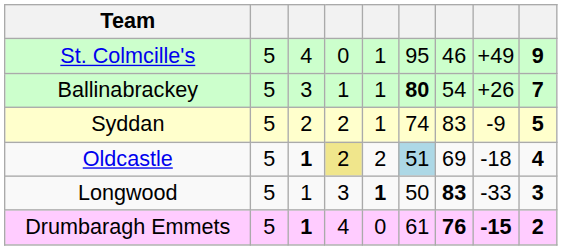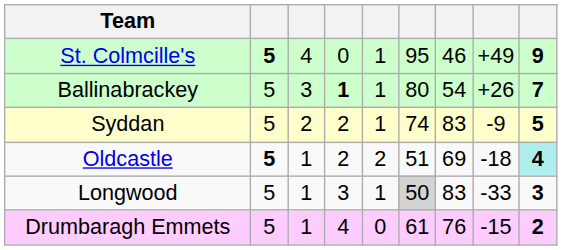(269, 55) normal -> (269, 55) bold
(343, 90) normal -> (343, 90) bold
(417, 90) bold -> (417, 90) normal
(269, 158) normal -> (269, 158) bold
(306, 158) bold -> (306, 158) normal
(343, 158) khaki background -> (343, 158) no background
(417, 158) lightblue background -> (417, 158) no background
(538, 158) no background -> (538, 158) paleturquoise background
(380, 192) bold -> (380, 192) normal
(417, 192) no background -> (417, 192) lightgrey background
(454, 192) bold -> (454, 192) normal
(306, 227) bold -> (306, 227) normal
(454, 227) bold -> (454, 227) normal
(496, 227) bold -> (496, 227) normal
